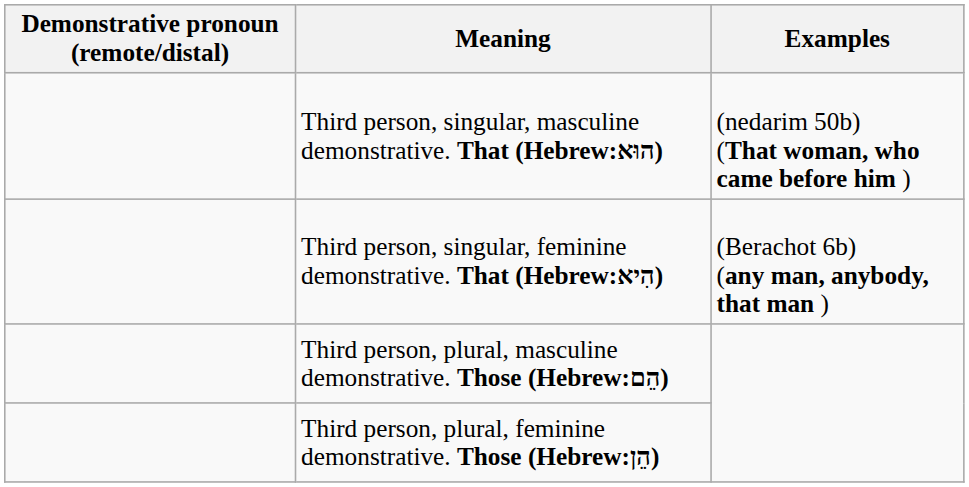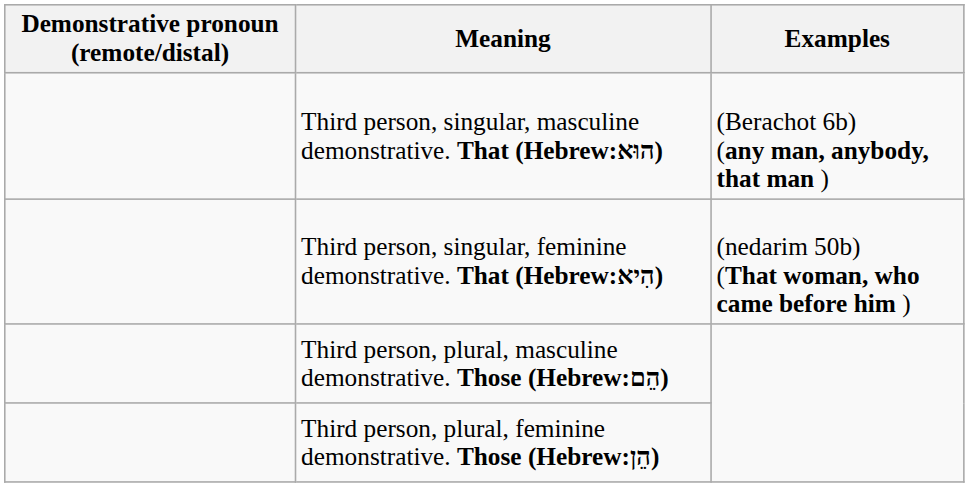(818, 149) (nedarim 50b) (That woman, who came before him ) -> (823, 149) (Berachot 6b) (any man, anybody, that man )
(823, 275) (Berachot 6b) (any man, anybody, that man ) -> (818, 275) (nedarim 50b) (That woman, who came before him )
